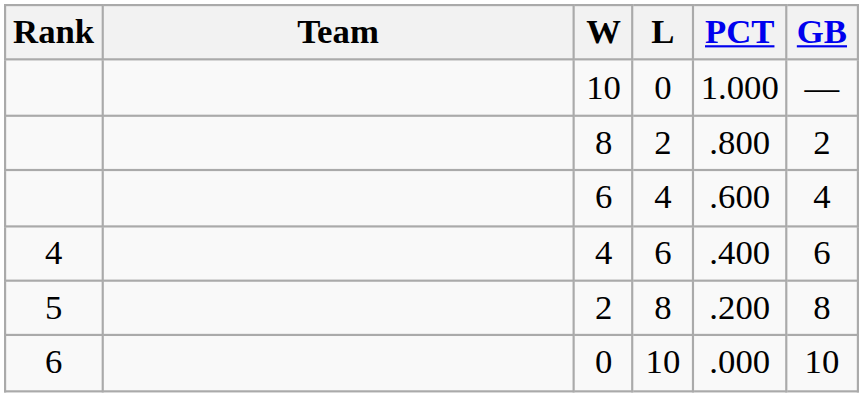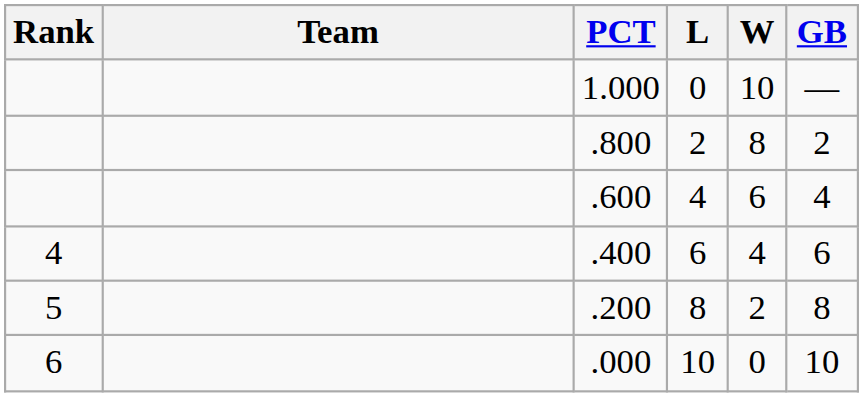columns swapped: (604, 32) <-> (740, 32)
